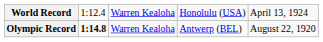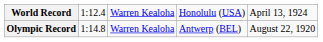(93, 29) bold -> (93, 29) normal
